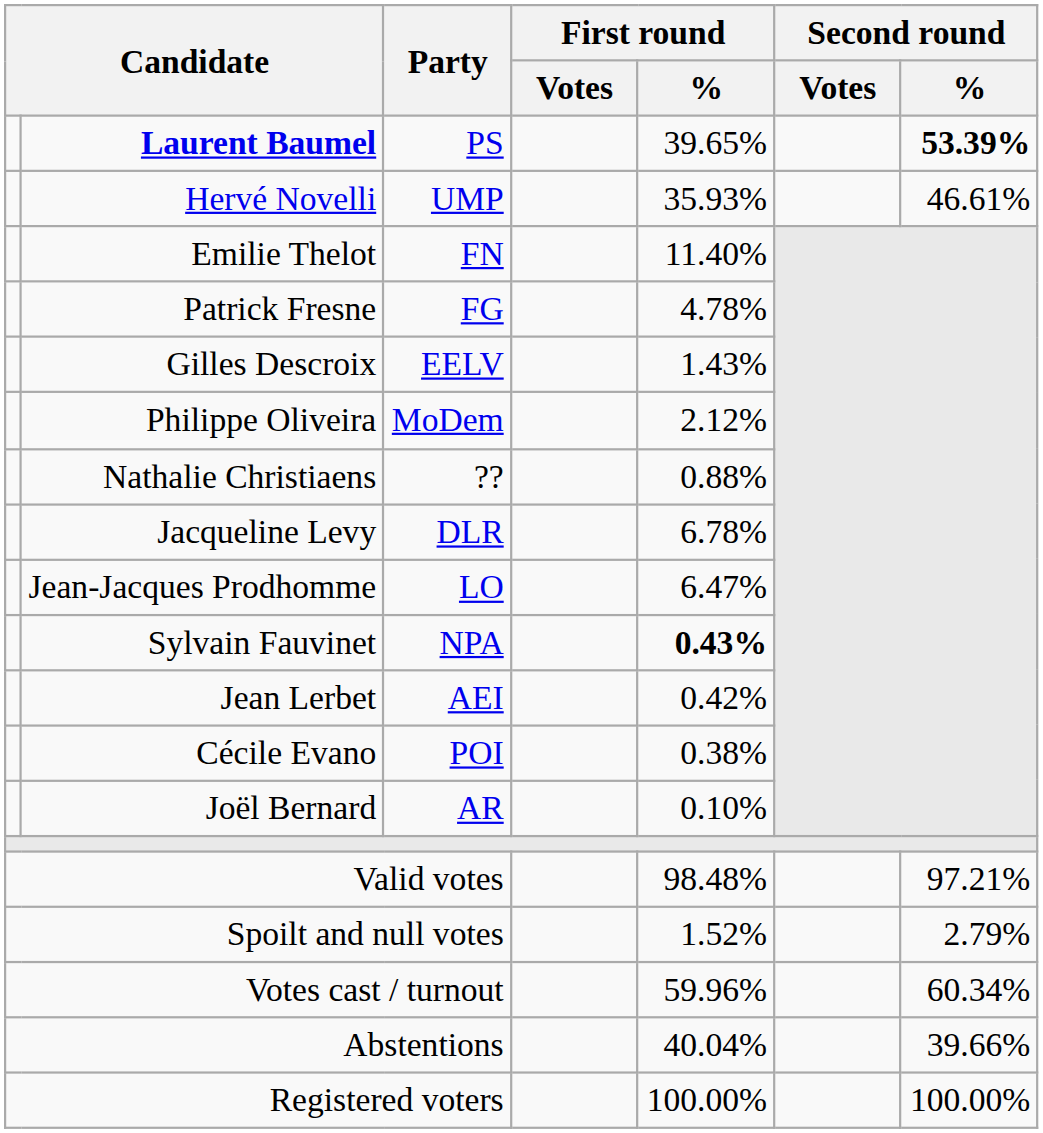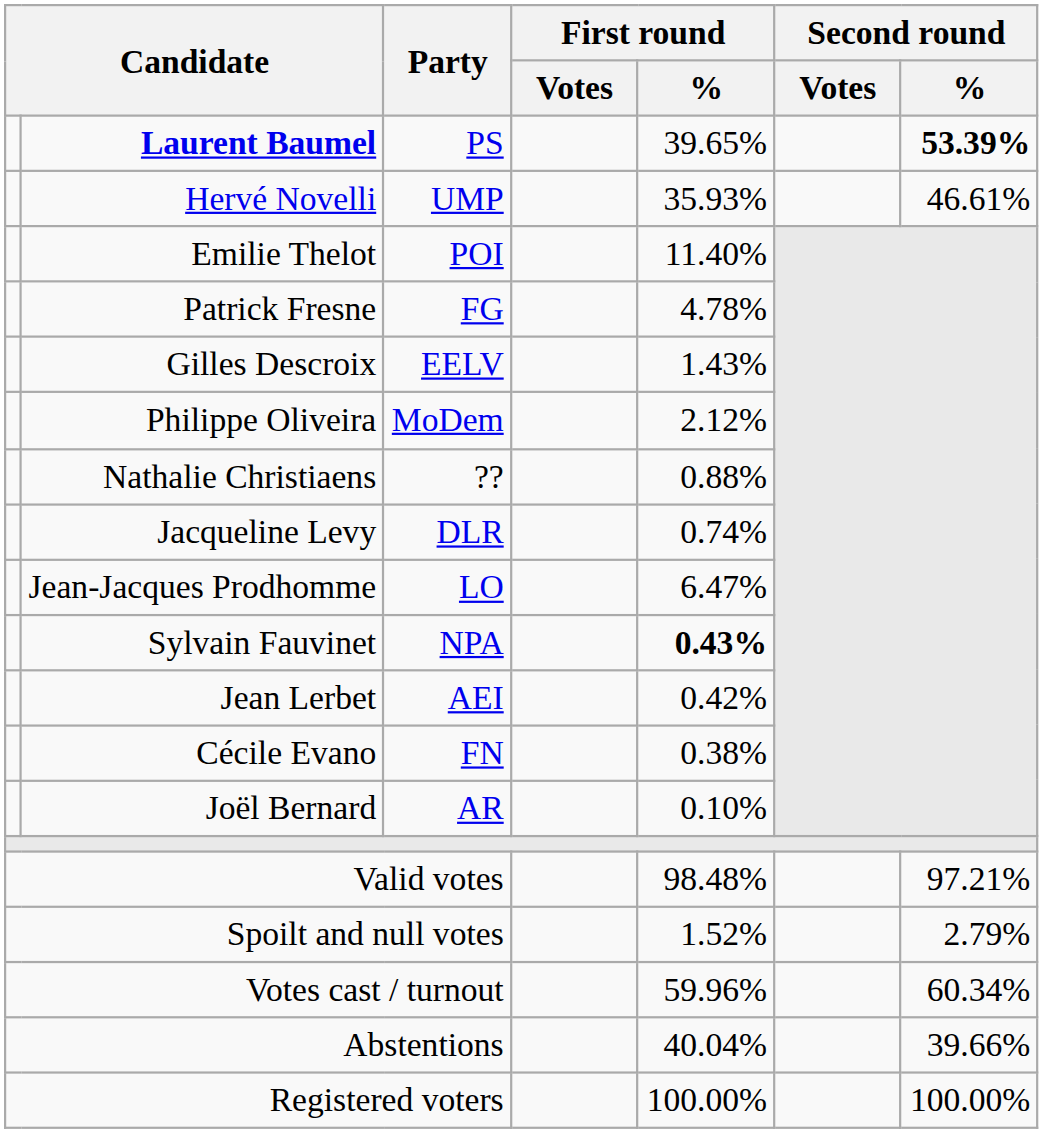(482, 253) FN -> (477, 253) POI
(724, 530) 6.78% -> (724, 530) 0.74%
(477, 752) POI -> (482, 752) FN
